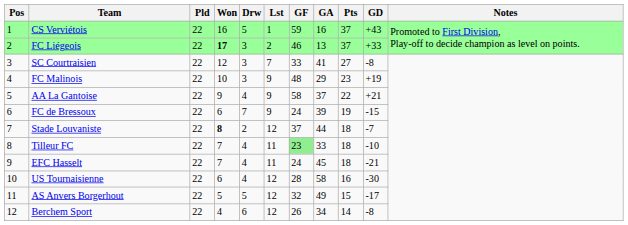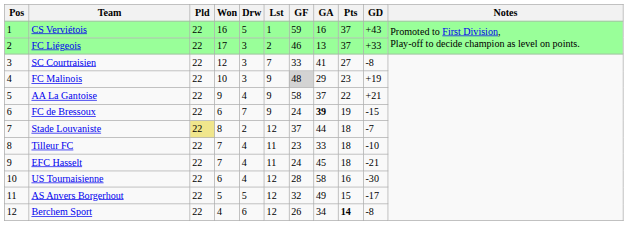(222, 46) bold -> (222, 46) normal
(296, 79) no background -> (296, 79) lightgrey background
(321, 112) normal -> (321, 112) bold
(197, 129) no background -> (197, 129) khaki background
(220, 129) bold -> (220, 129) normal
(296, 146) lightgreen background -> (296, 146) no background
(346, 212) normal -> (346, 212) bold
